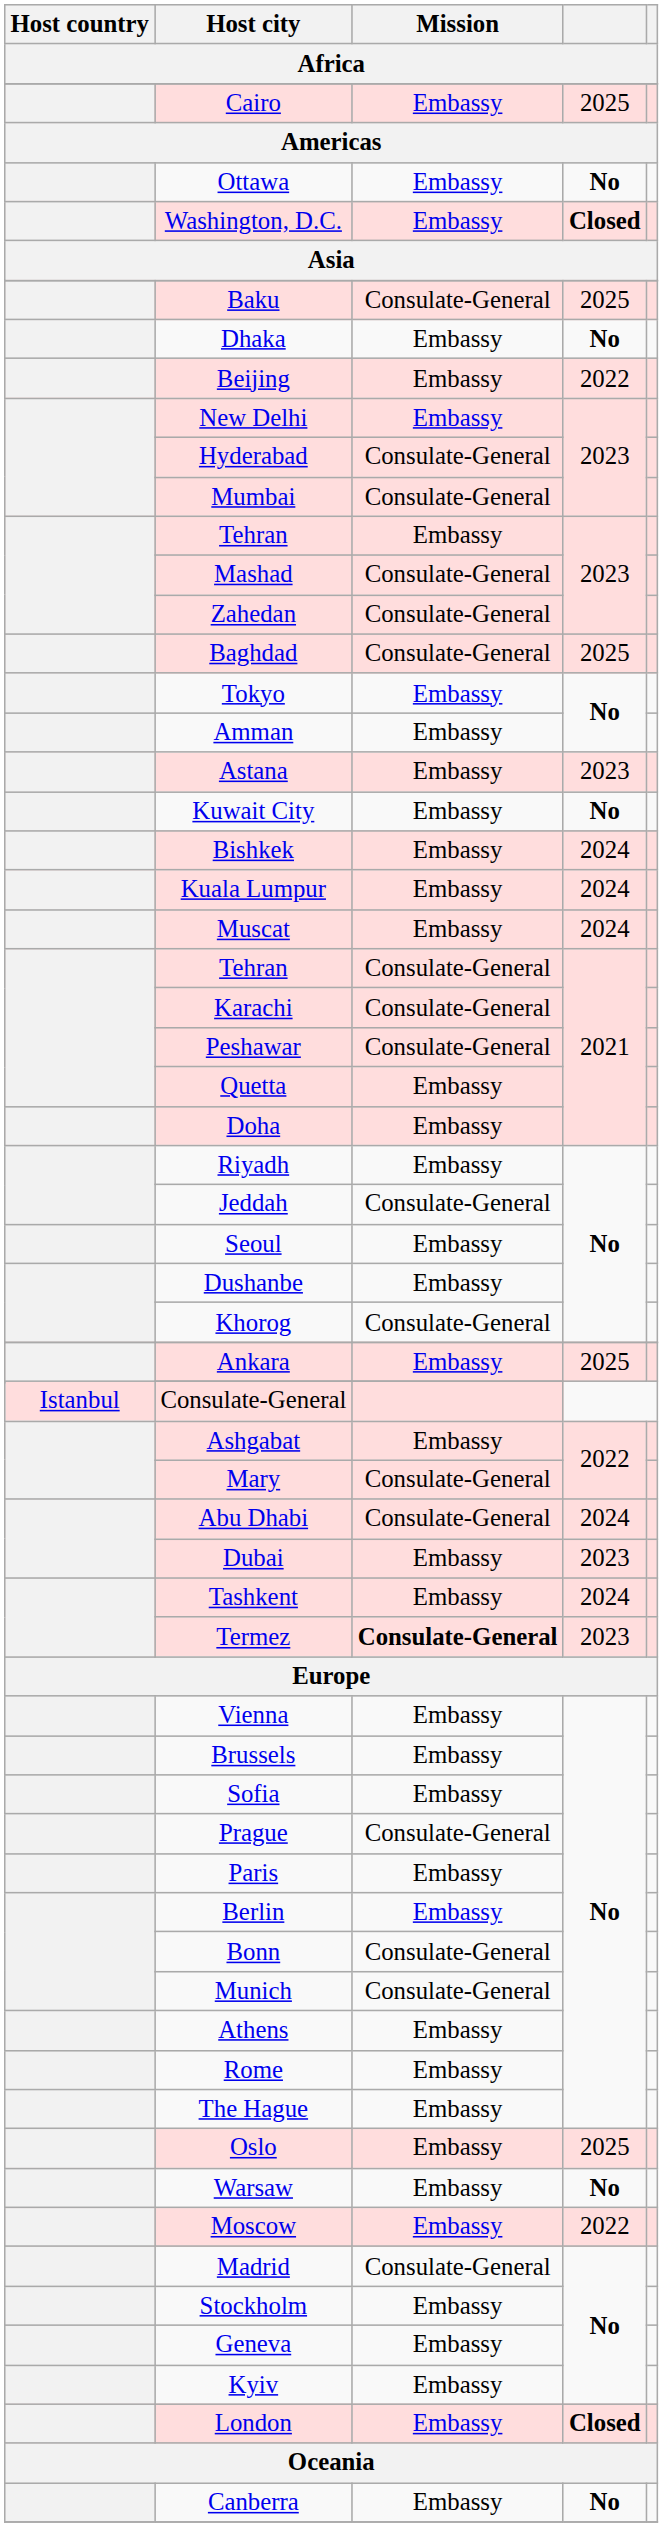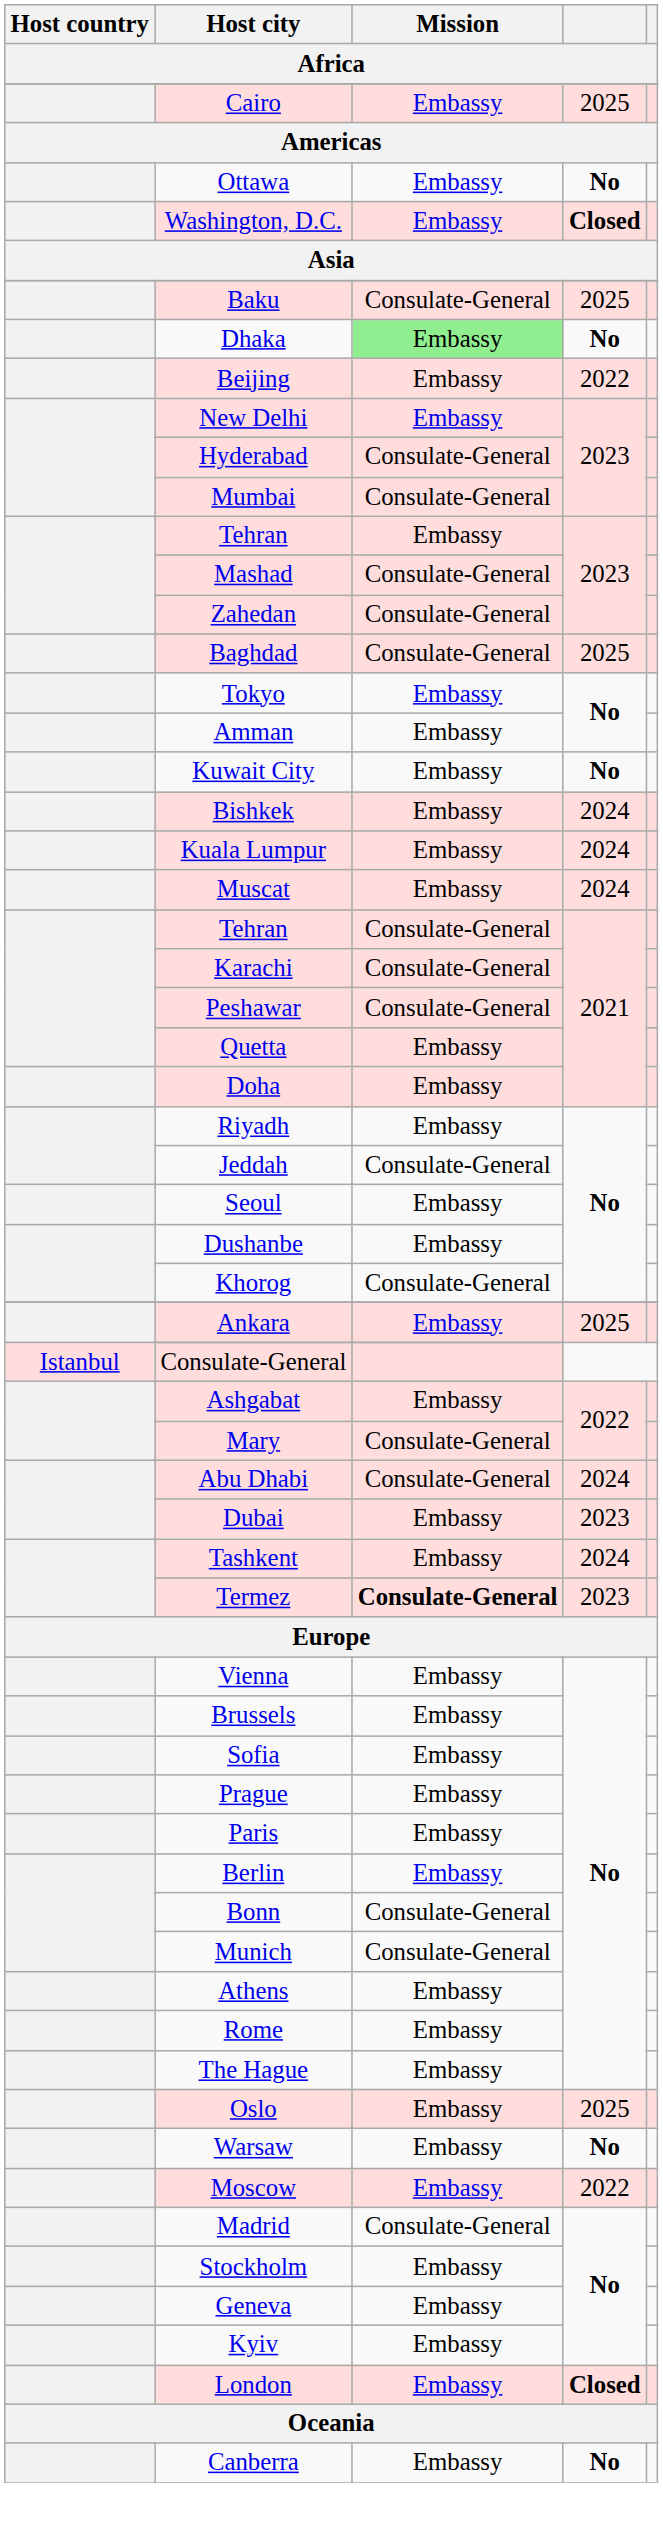(458, 338) no background -> (458, 338) lightgreen background
- row: (253, 771)
(458, 1833) Consulate-General -> (458, 1794) Embassy
